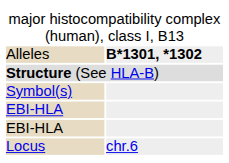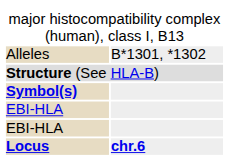(154, 54) bold -> (158, 54) normal
(39, 91) normal -> (41, 91) bold
(26, 146) normal -> (28, 146) bold
(122, 146) normal -> (128, 146) bold
